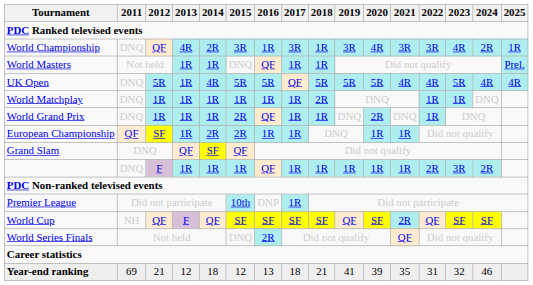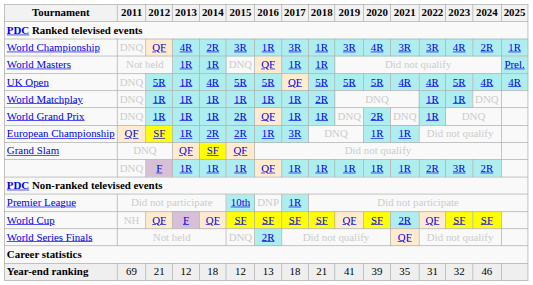(295, 133) 1R -> (295, 133) 3R
